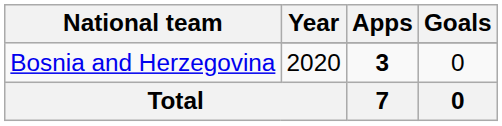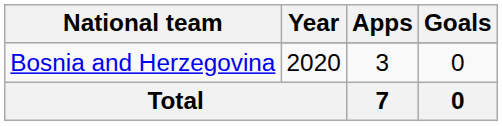(382, 62) bold -> (382, 62) normal
